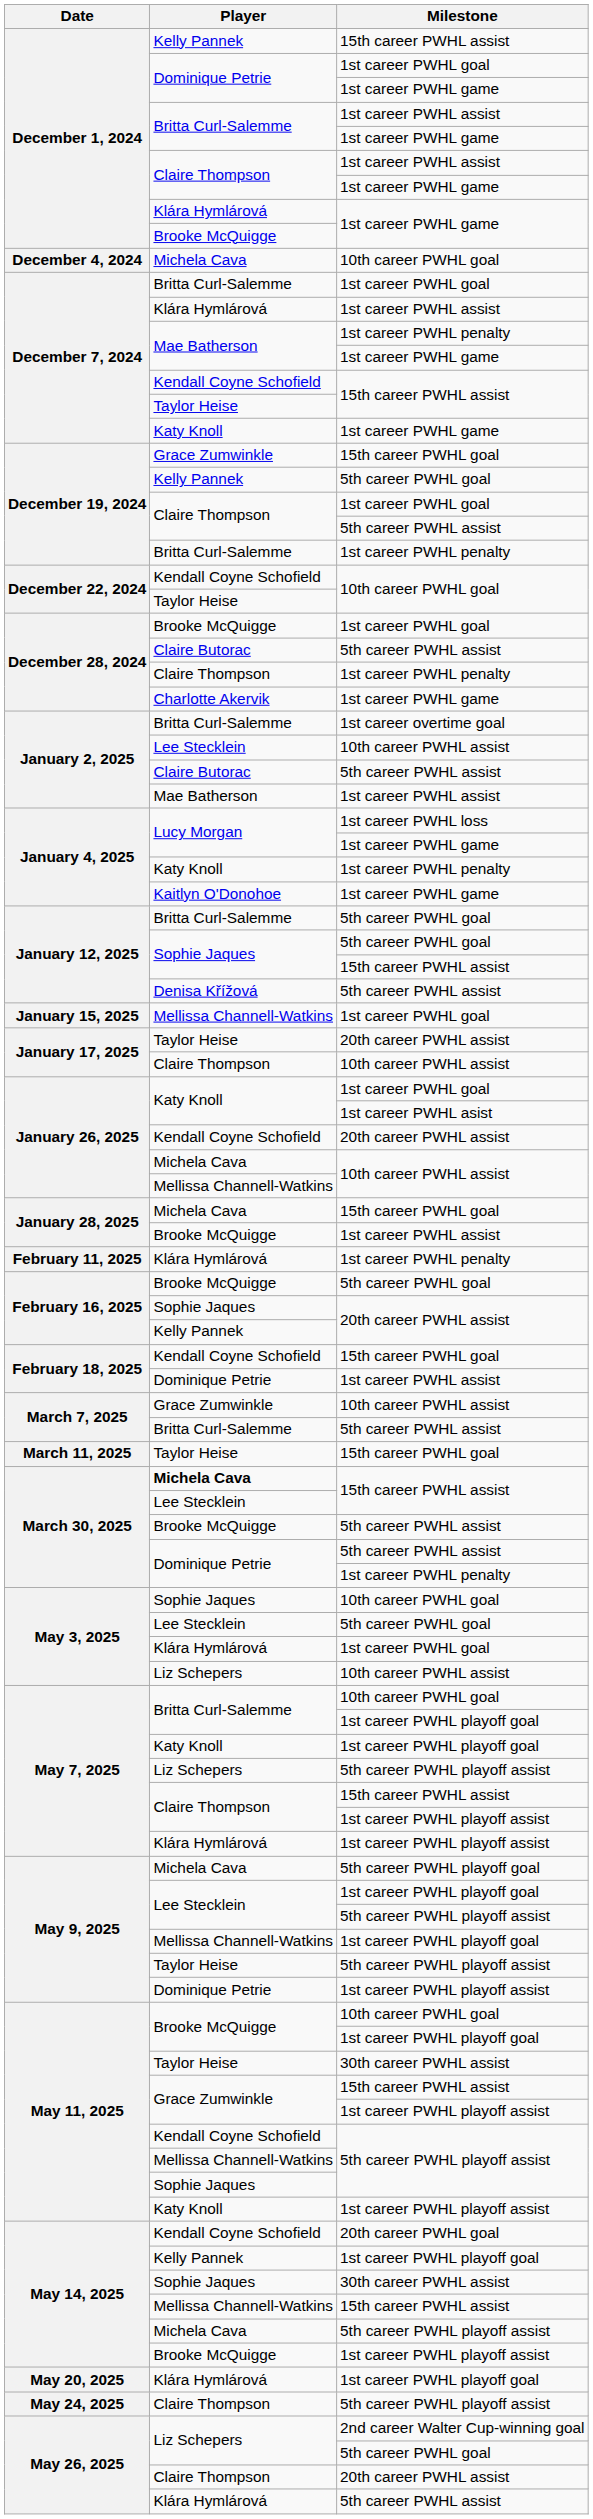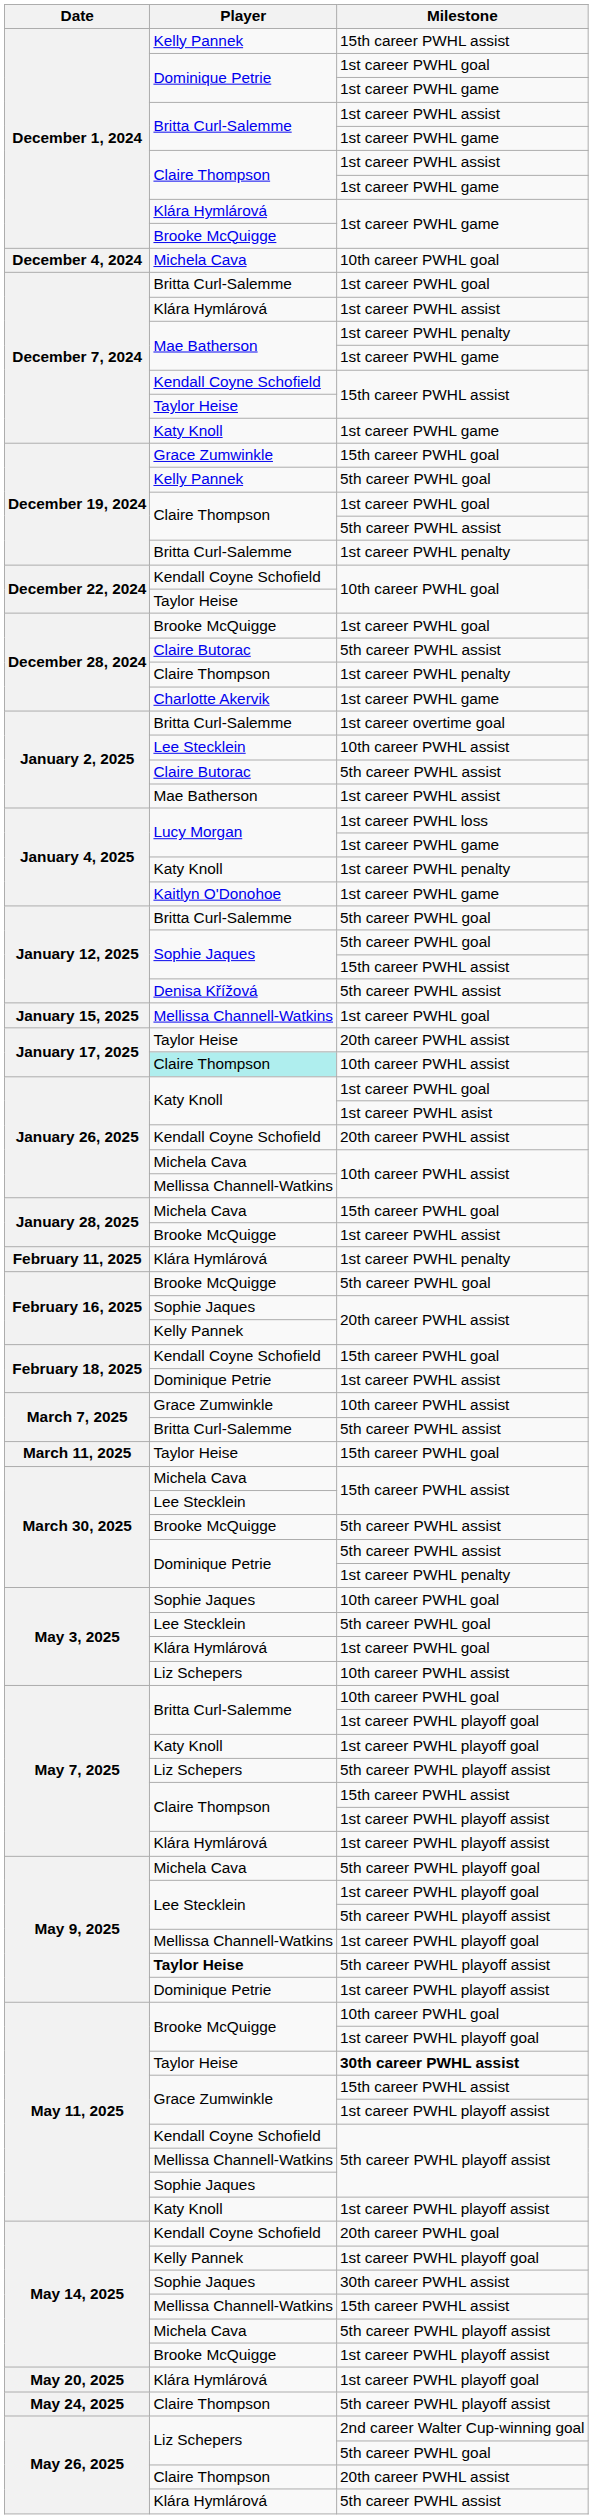(212, 1064) no background -> (212, 1064) paleturquoise background
(202, 1478) bold -> (200, 1478) normal
(196, 1965) normal -> (199, 1965) bold
(425, 2062) normal -> (430, 2062) bold
